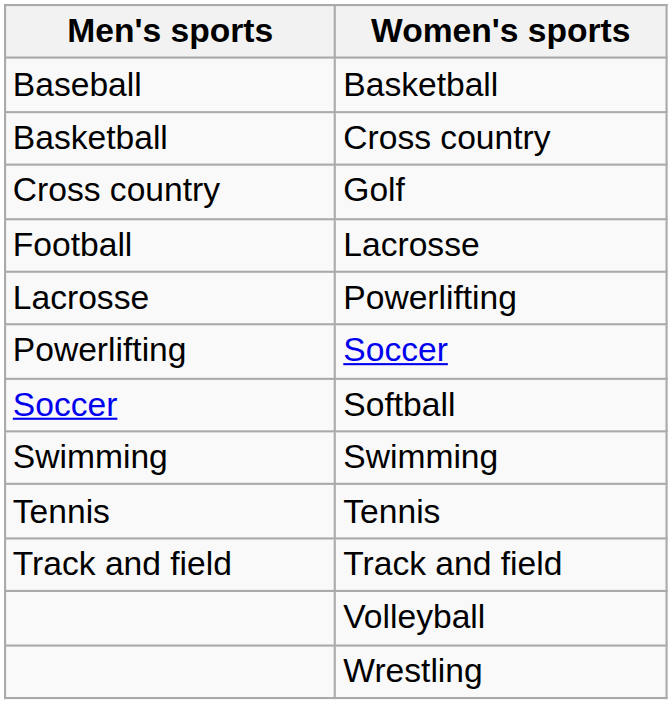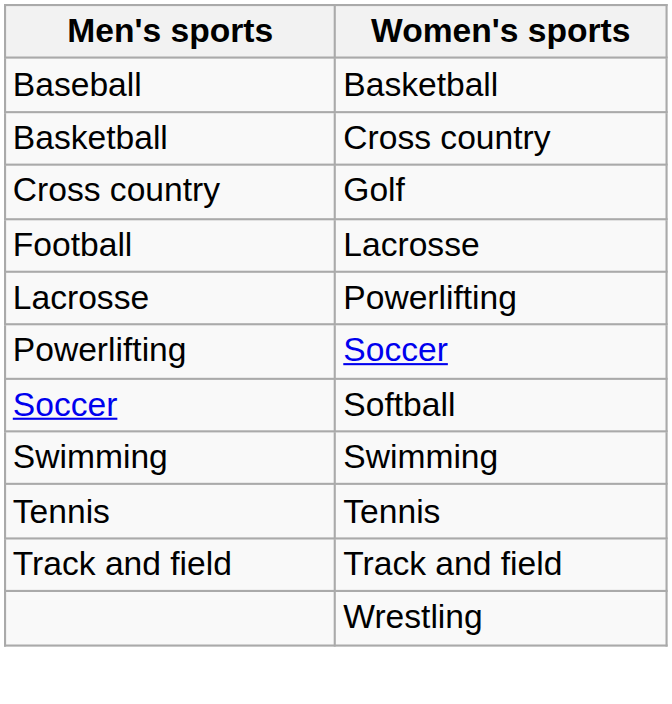- row: (414, 617)
